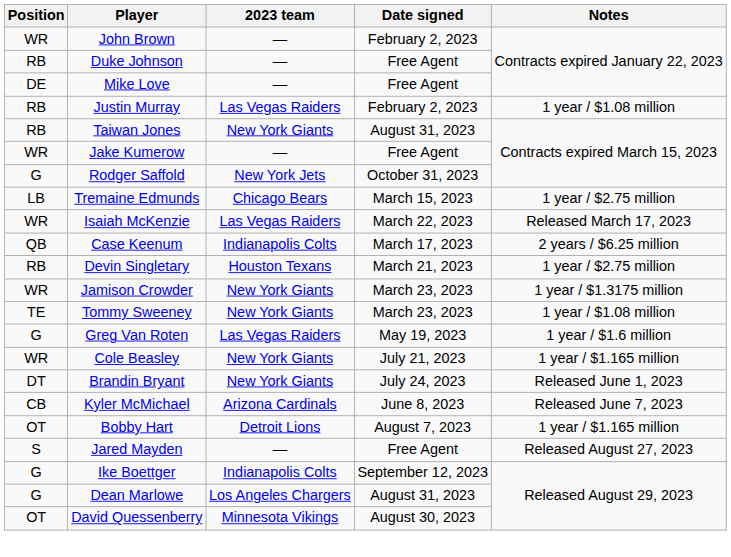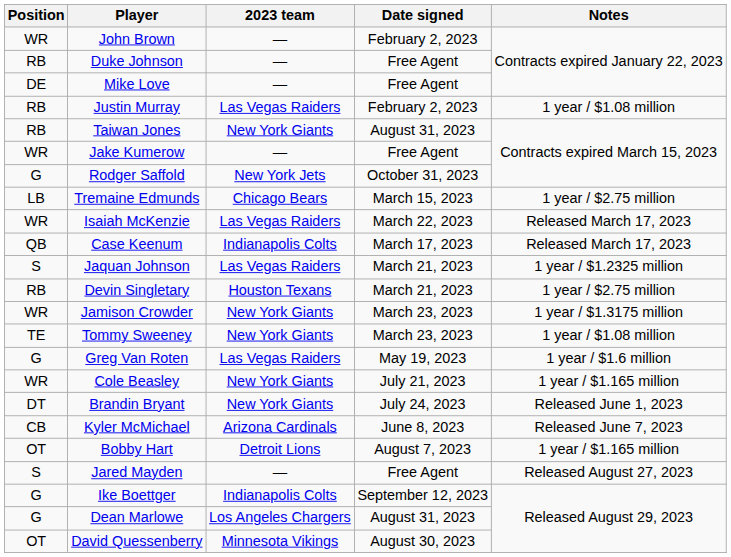(609, 244) 2 years / $6.25 million -> (609, 244) Released March 17, 2023
+ row: (137, 267)
